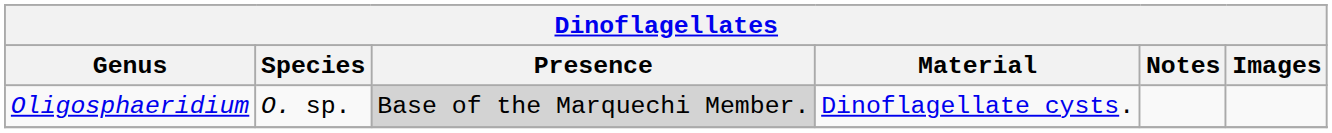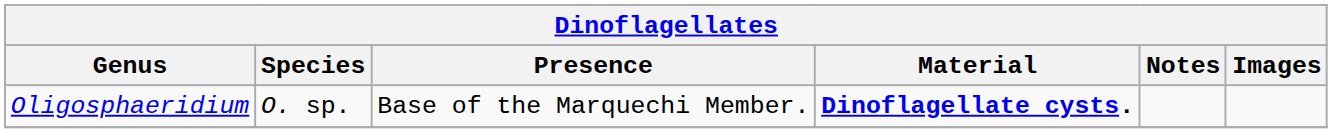(593, 106) lightgrey background -> (593, 106) no background
(978, 106) normal -> (978, 106) bold
